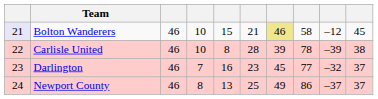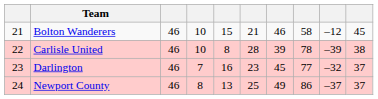(18, 31) lavender background -> (18, 31) no background
(280, 31) khaki background -> (280, 31) no background
